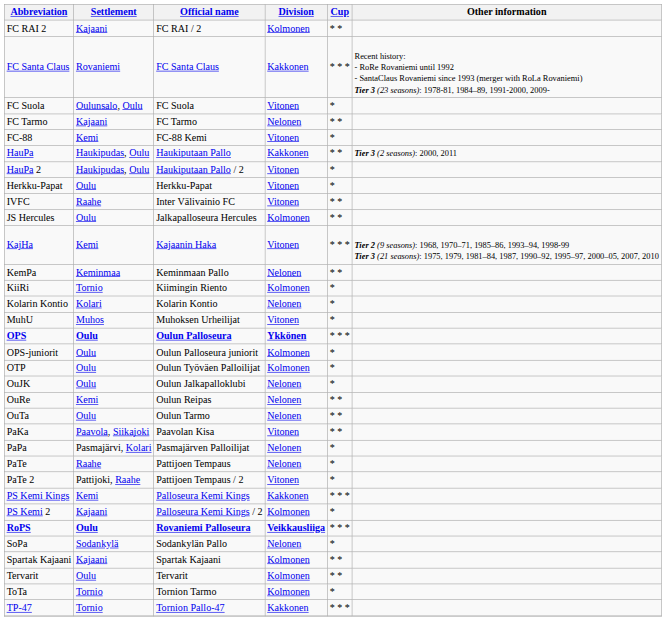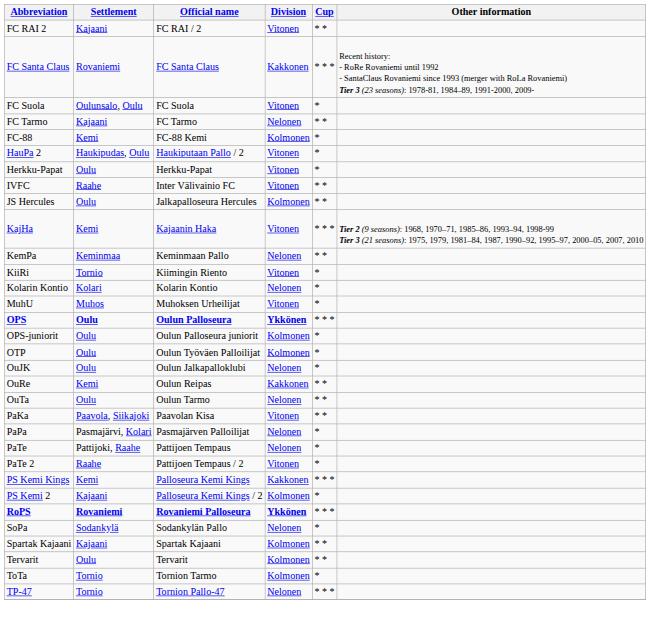(288, 28) Kolmonen -> (283, 28) Vitonen
(283, 137) Vitonen -> (288, 137) Kolmonen
- row: (20, 153)
(288, 288) Kolmonen -> (283, 272) Vitonen
(284, 400) Nelonen -> (288, 384) Kakkonen
(89, 464) Raahe -> (108, 448) Pattijoki, Raahe
(108, 480) Pattijoki, Raahe -> (89, 464) Raahe
(87, 528) Oulu -> (99, 512) Rovaniemi
(296, 528) Veikkausliiga -> (287, 512) Ykkönen
(288, 608) Kakkonen -> (284, 592) Nelonen
